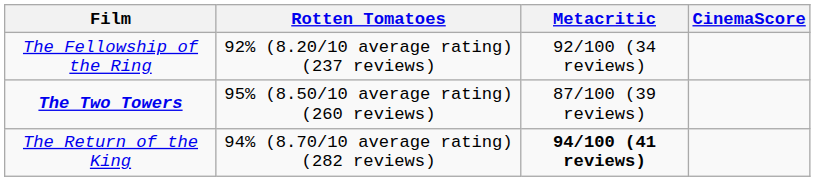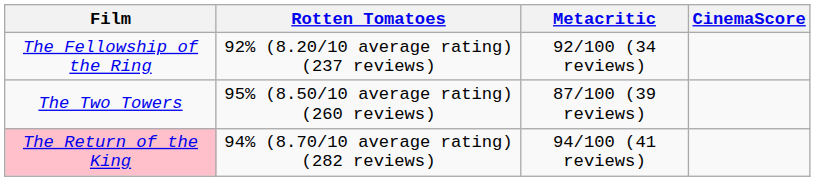(111, 104) bold -> (111, 104) normal
(111, 152) no background -> (111, 152) pink background
(605, 152) bold -> (605, 152) normal
